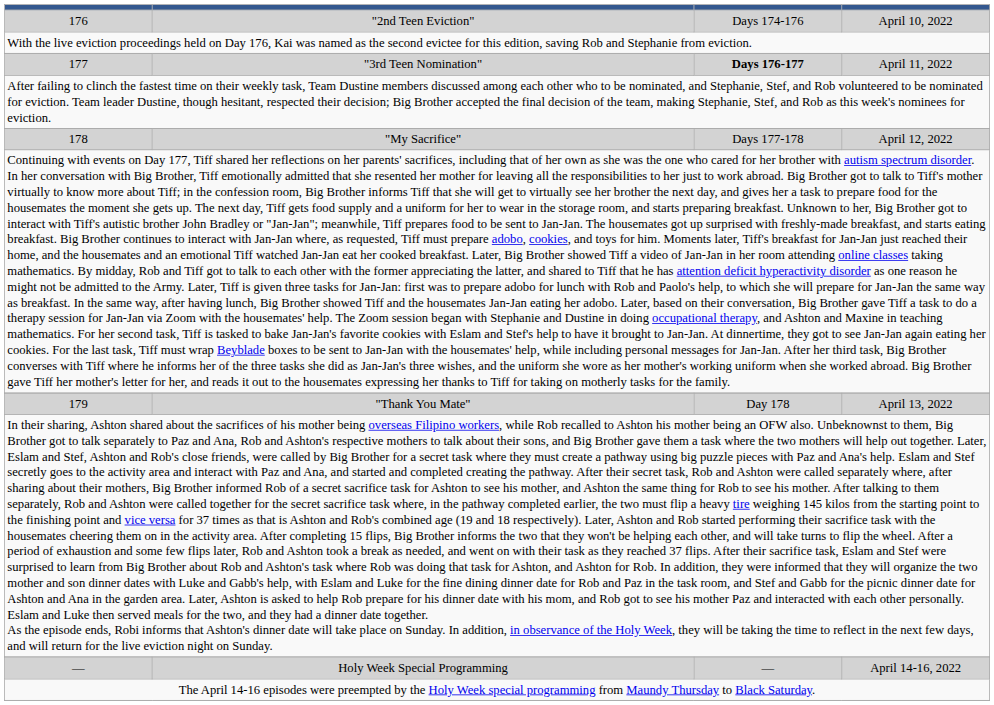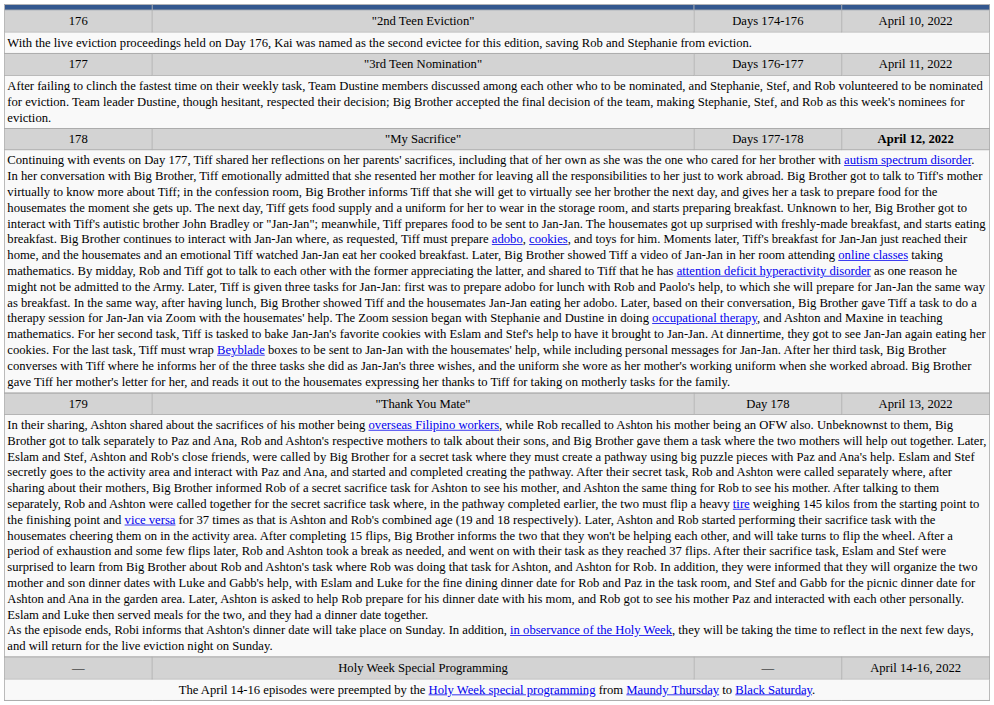(768, 64) bold -> (768, 64) normal
(916, 139) normal -> (916, 139) bold
